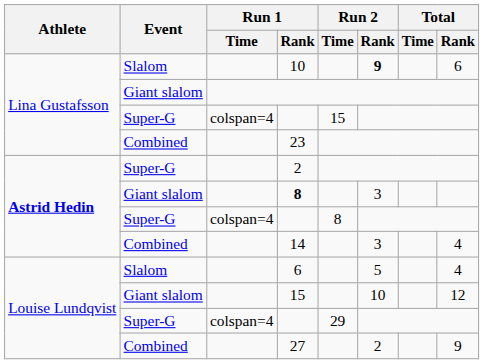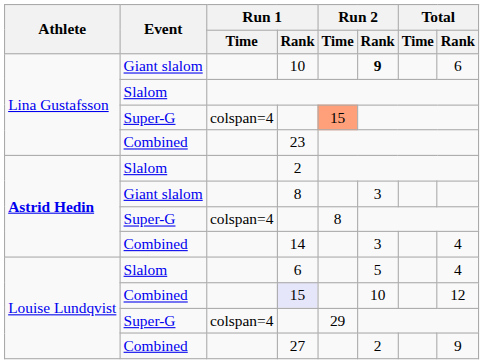(145, 67) Slalom -> (163, 67) Giant slalom
(163, 92) Giant slalom -> (145, 92) Slalom
(338, 117) no background -> (338, 117) lightsalmon background
(150, 168) Super-G -> (145, 168) Slalom
(298, 194) bold -> (298, 194) normal
(163, 295) Giant slalom -> (156, 295) Combined
(298, 295) no background -> (298, 295) lavender background
